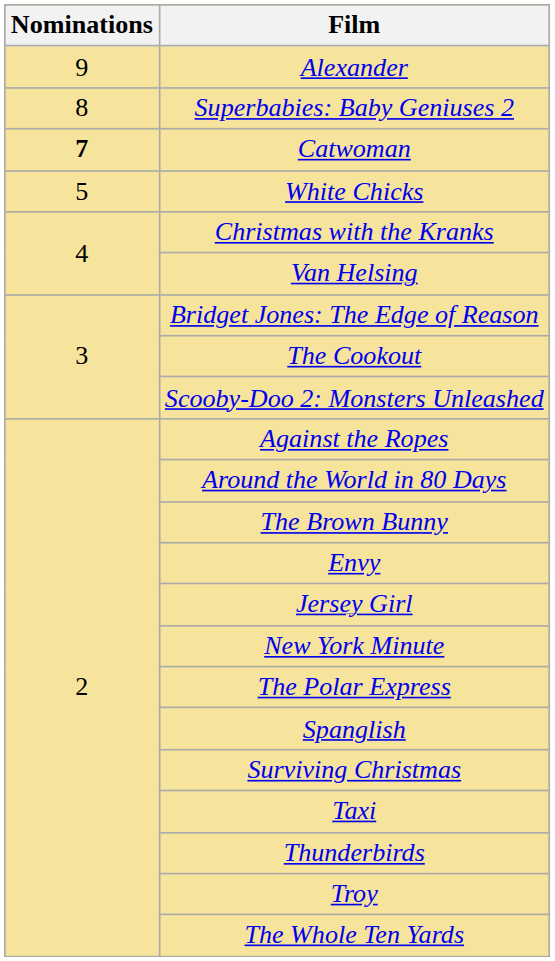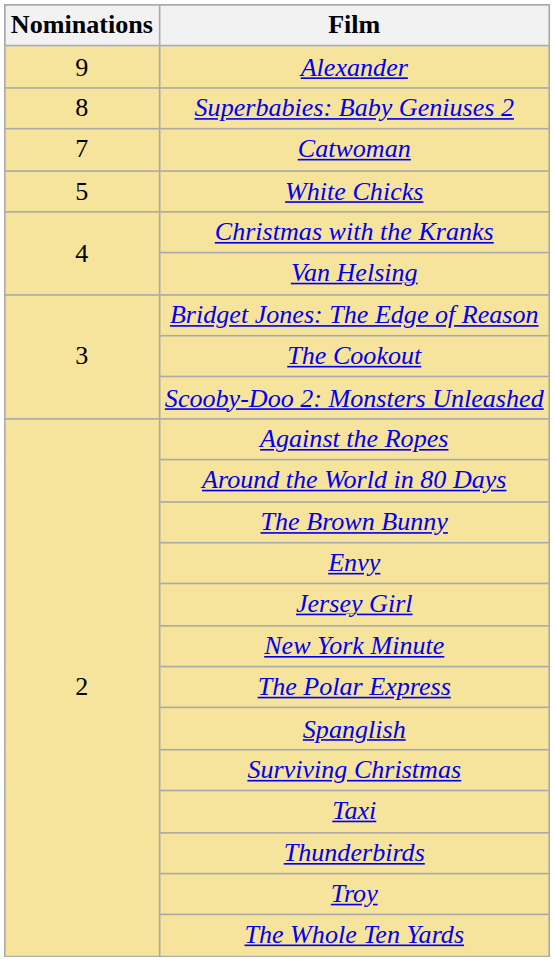(82, 149) bold -> (82, 149) normal
